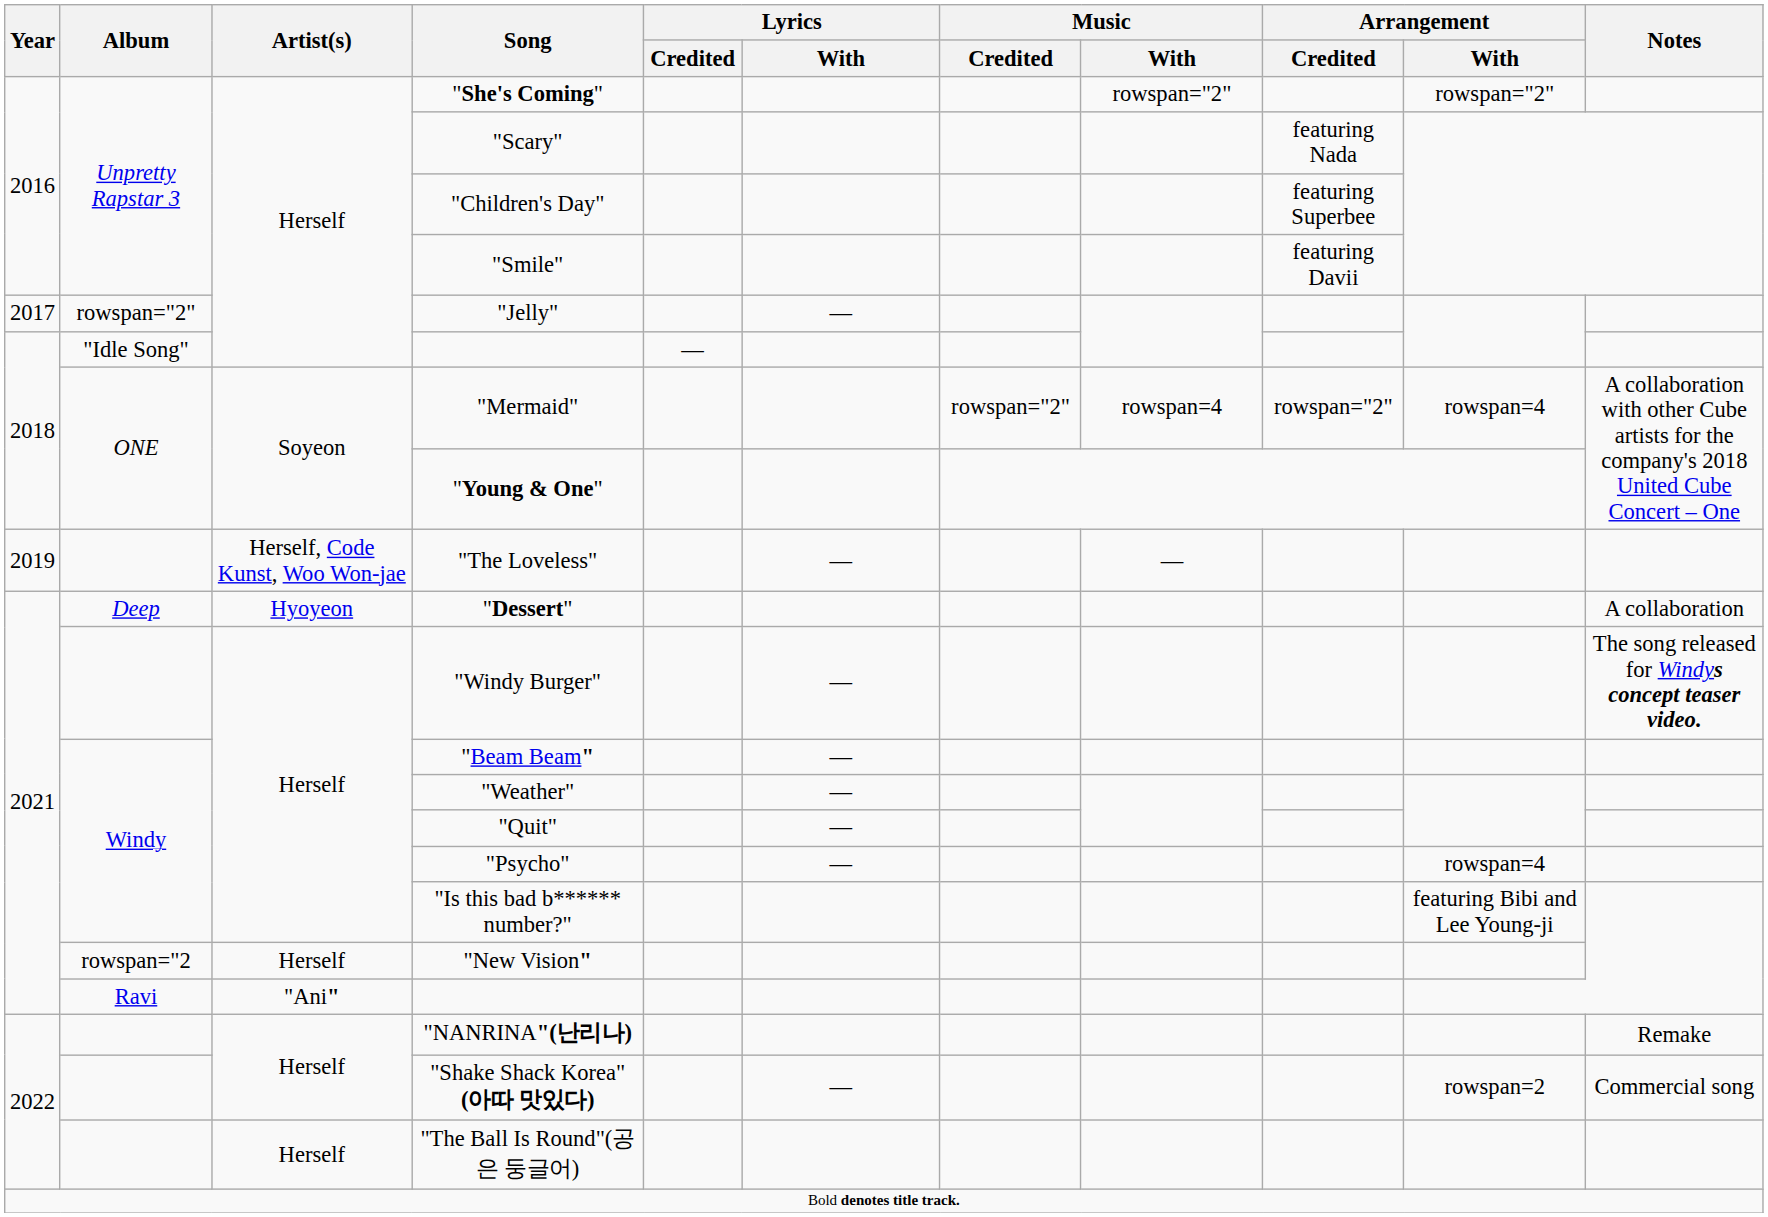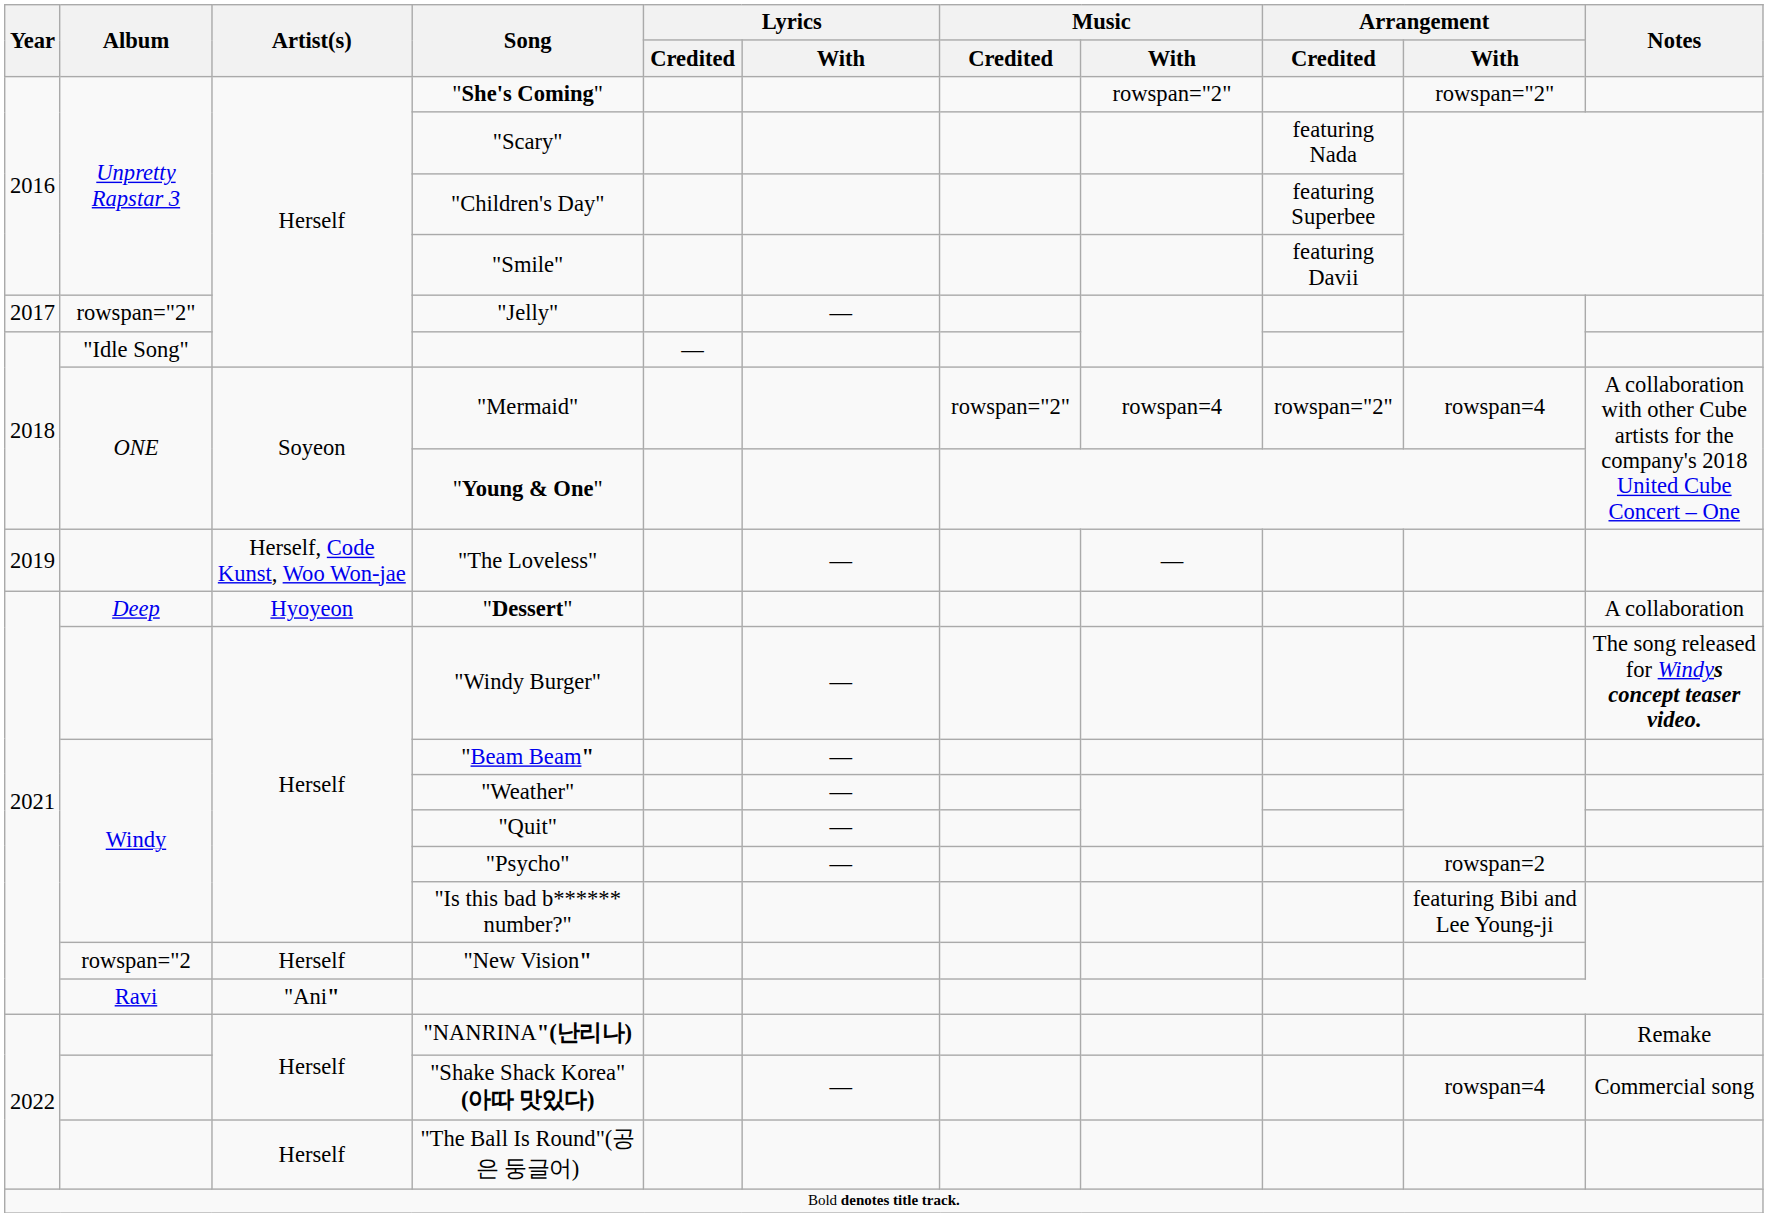(1495, 863) rowspan=4 -> (1495, 863) rowspan=2
(1495, 1086) rowspan=2 -> (1495, 1086) rowspan=4
